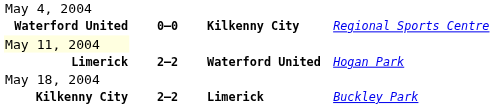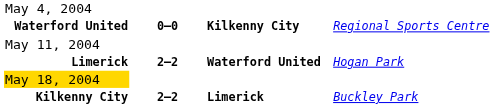(52, 44) lightyellow background -> (52, 44) no background
(52, 79) no background -> (52, 79) gold background
